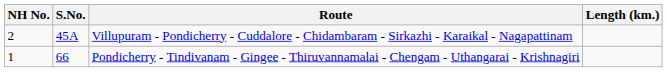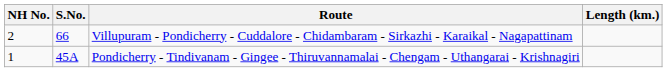(67, 35) 45A -> (62, 35) 66
(62, 56) 66 -> (67, 56) 45A
